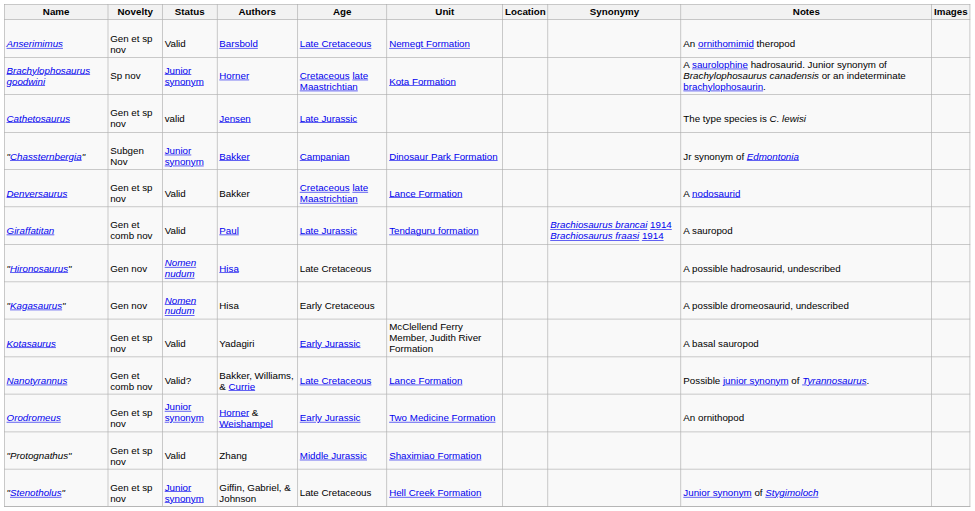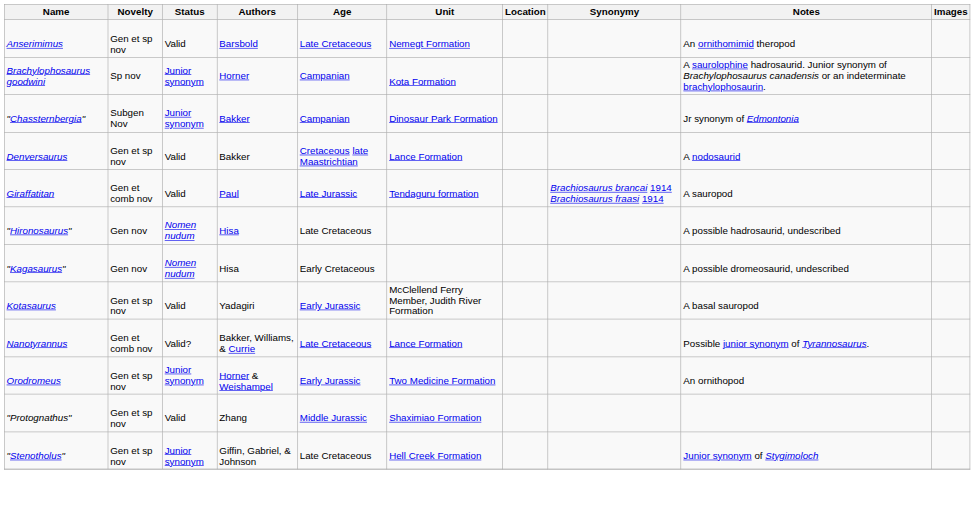(334, 81) Cretaceous late Maastrichtian -> (325, 76) Campanian
- row: (38, 119)
